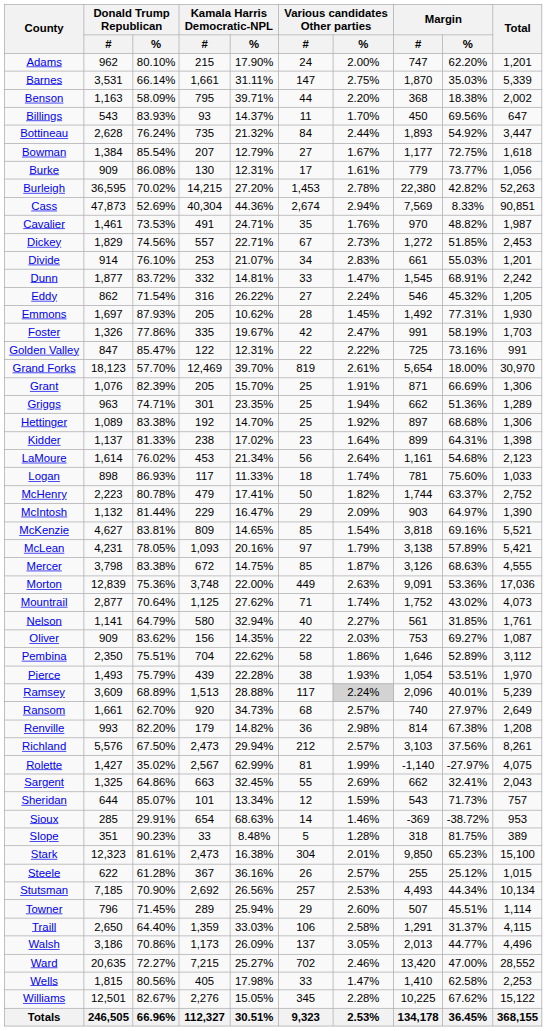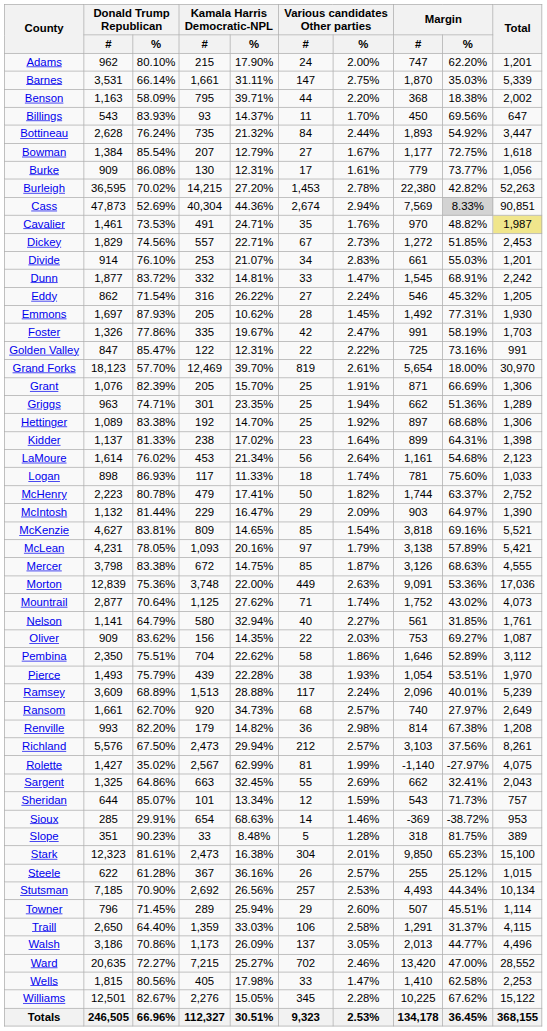(468, 206) no background -> (468, 206) lightgrey background
(518, 224) no background -> (518, 224) khaki background
(363, 692) lightgrey background -> (363, 692) no background
